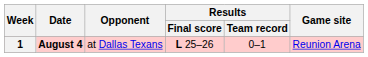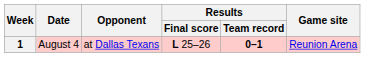(60, 44) bold -> (59, 44) normal
(257, 44) normal -> (254, 44) bold
